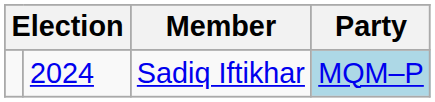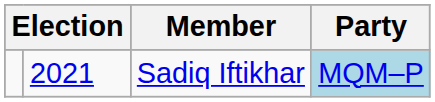(62, 73) 2024 -> (62, 73) 2021
